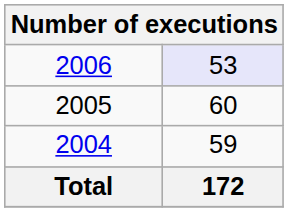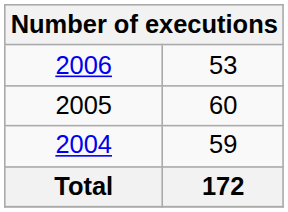(223, 65) lavender background -> (223, 65) no background
